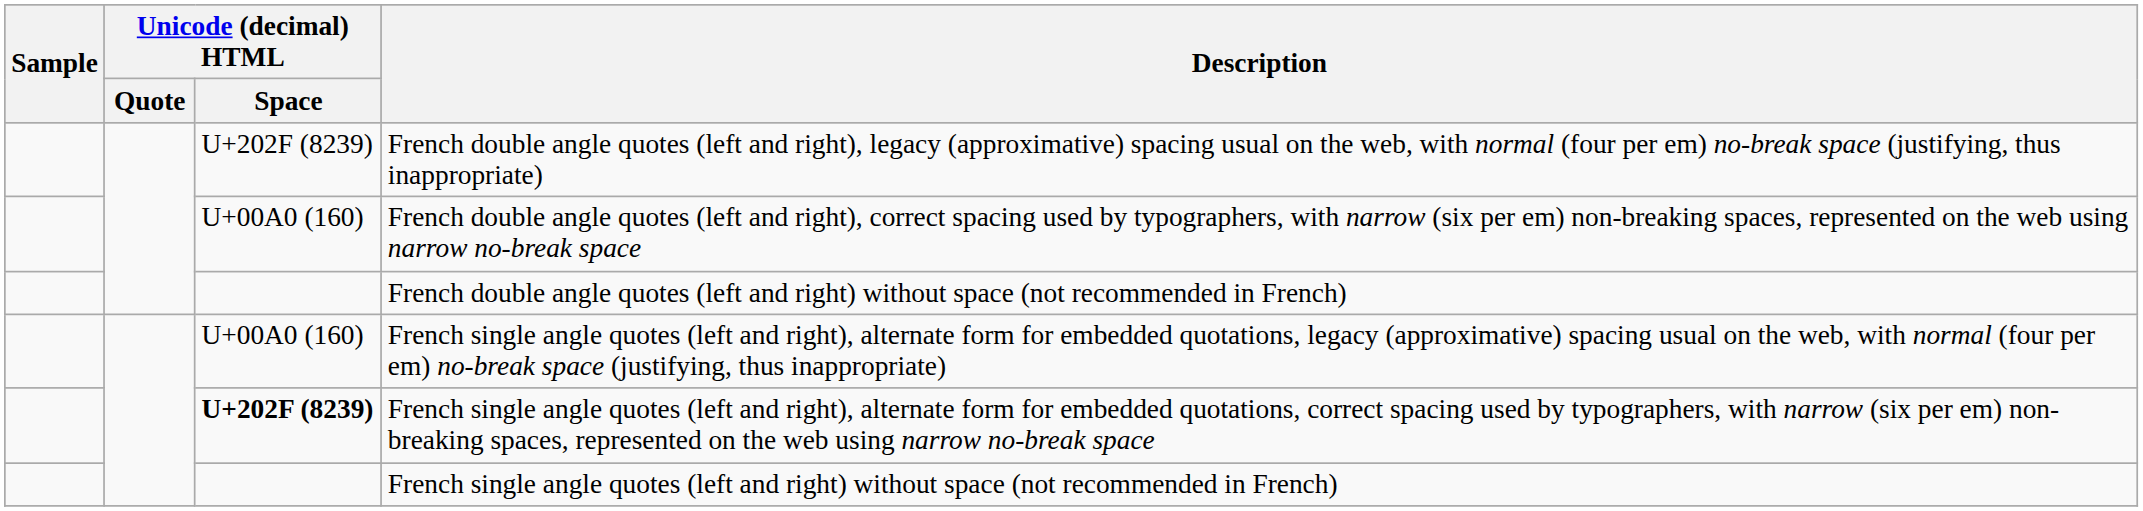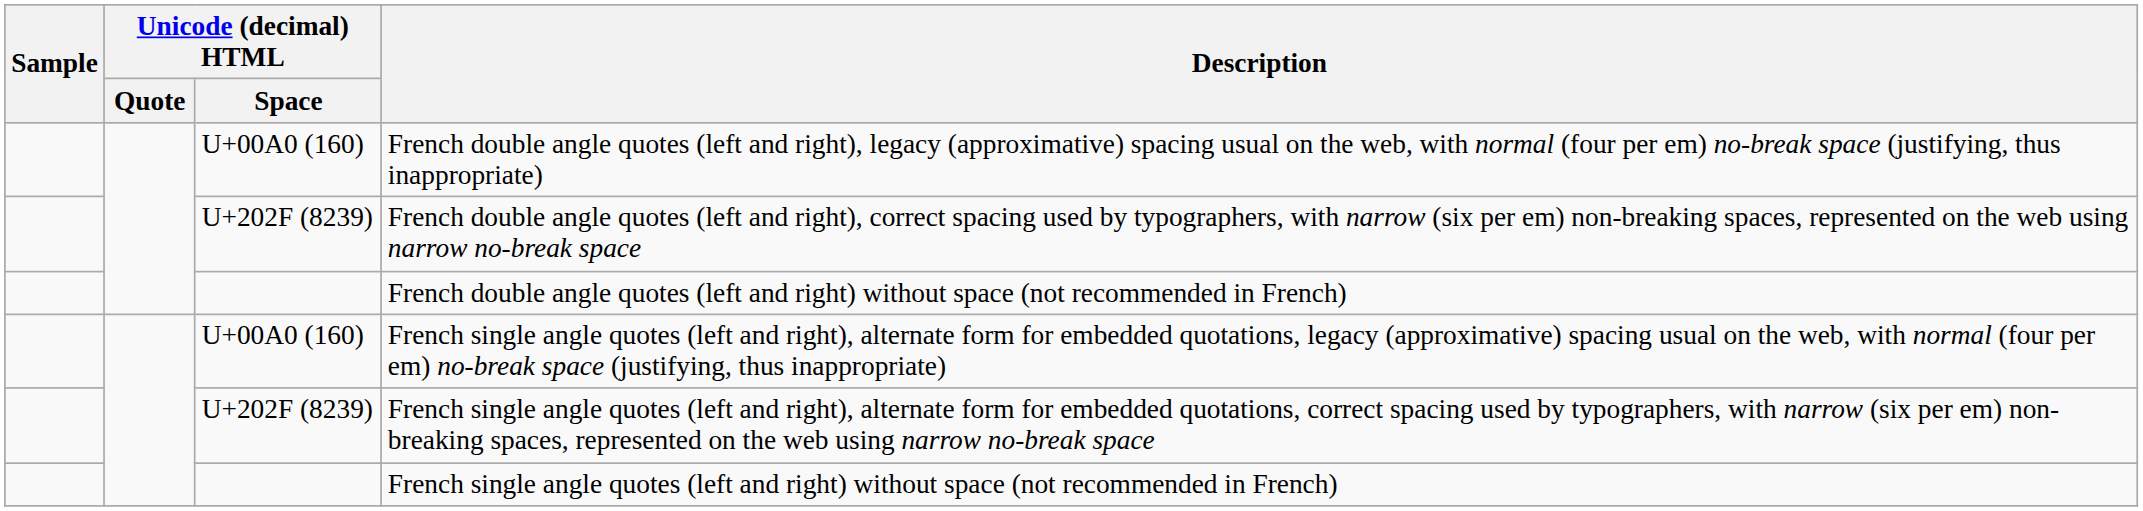(287, 159) U+202F (8239) -> (283, 159) U+00A0 (160)
(283, 233) U+00A0 (160) -> (287, 233) U+202F (8239)
(287, 425) bold -> (287, 425) normal
